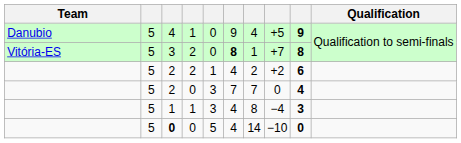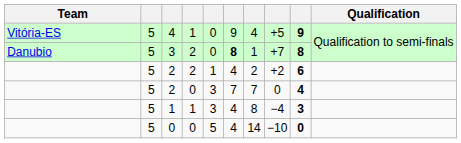(29, 33) Danubio -> (34, 33) Vitória-ES
(34, 52) Vitória-ES -> (29, 52) Danubio
(172, 128) bold -> (172, 128) normal
